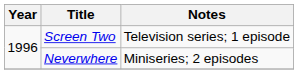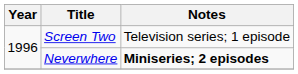(191, 58) normal -> (196, 58) bold
